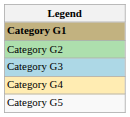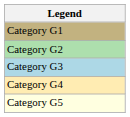(37, 31) bold -> (35, 31) normal
(35, 102) no background -> (35, 102) lightyellow background
